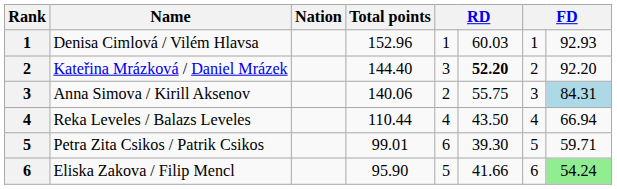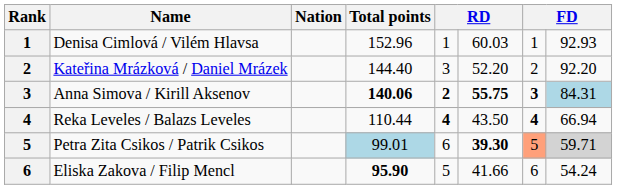(490, 68) bold -> (490, 68) normal
(390, 94) normal -> (390, 94) bold
(446, 94) normal -> (446, 94) bold
(490, 94) normal -> (490, 94) bold
(534, 94) normal -> (534, 94) bold
(446, 119) normal -> (446, 119) bold
(534, 119) normal -> (534, 119) bold
(390, 145) no background -> (390, 145) lightblue background
(490, 145) normal -> (490, 145) bold
(534, 145) no background -> (534, 145) lightsalmon background
(578, 145) no background -> (578, 145) lightgrey background
(390, 171) normal -> (390, 171) bold
(578, 171) lightgreen background -> (578, 171) no background
